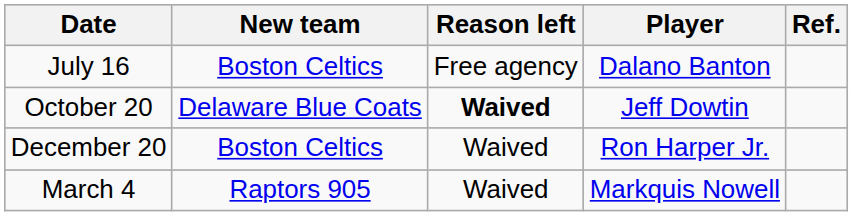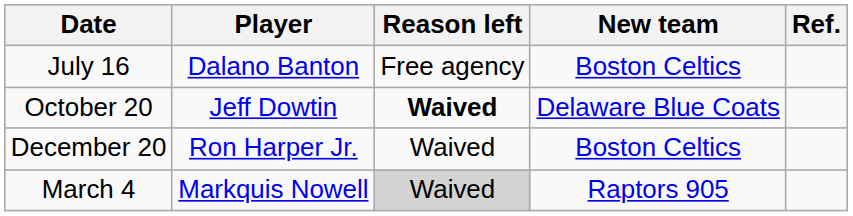columns swapped: (685, 25) <-> (300, 25)
(506, 189) no background -> (452, 189) lightgrey background
